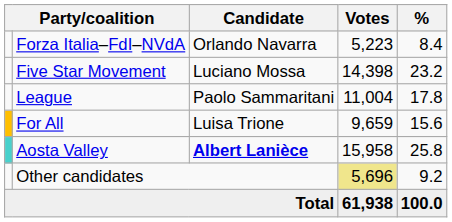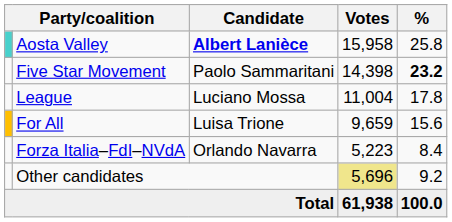rows swapped: (62, 150) <-> (101, 44)
(249, 71) Luciano Mossa -> (264, 71) Paolo Sammaritani
(426, 71) normal -> (426, 71) bold
(264, 97) Paolo Sammaritani -> (249, 97) Luciano Mossa
